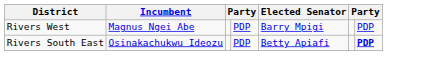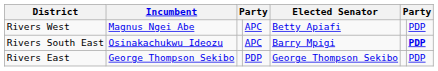(242, 28) PDP -> (253, 28) APC
(292, 28) Barry Mpigi -> (307, 28) Betty Apiafi
(242, 43) PDP -> (253, 43) APC
(295, 43) Betty Apiafi -> (304, 43) Barry Mpigi
+ row: (38, 58)
